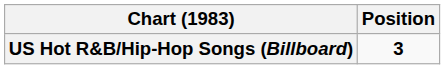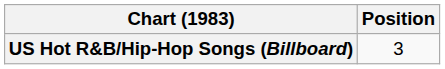(398, 48) bold -> (398, 48) normal
